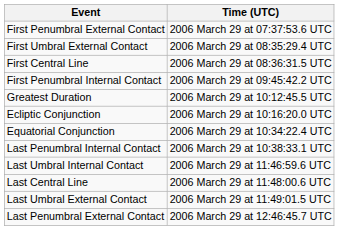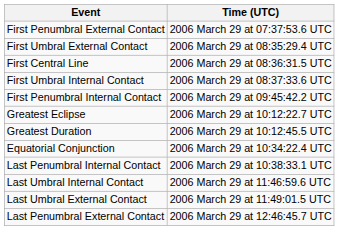+ row: (75, 81)
+ row: (46, 115)
- row: (54, 115)
- row: (47, 183)
